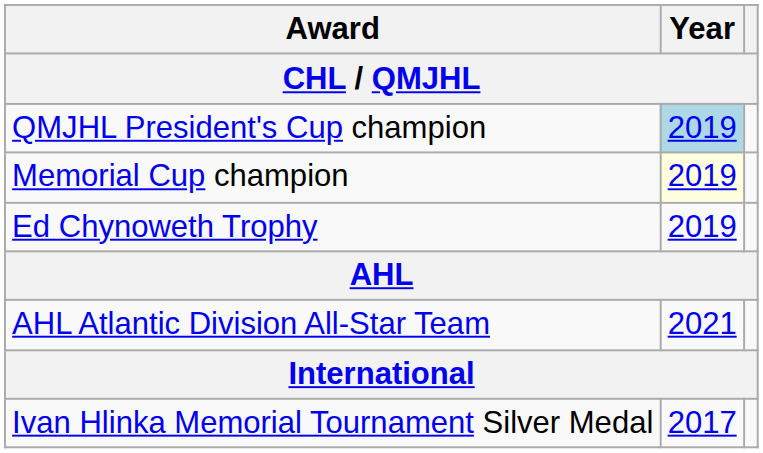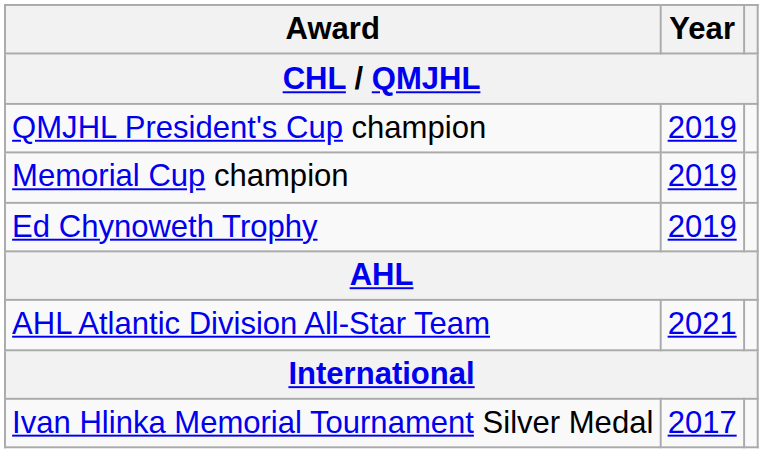(702, 127) lightblue background -> (702, 127) no background
(702, 176) lightyellow background -> (702, 176) no background
